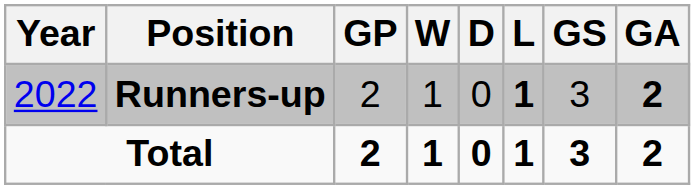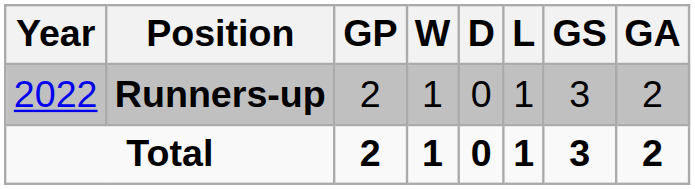(524, 93) bold -> (524, 93) normal
(652, 93) bold -> (652, 93) normal
